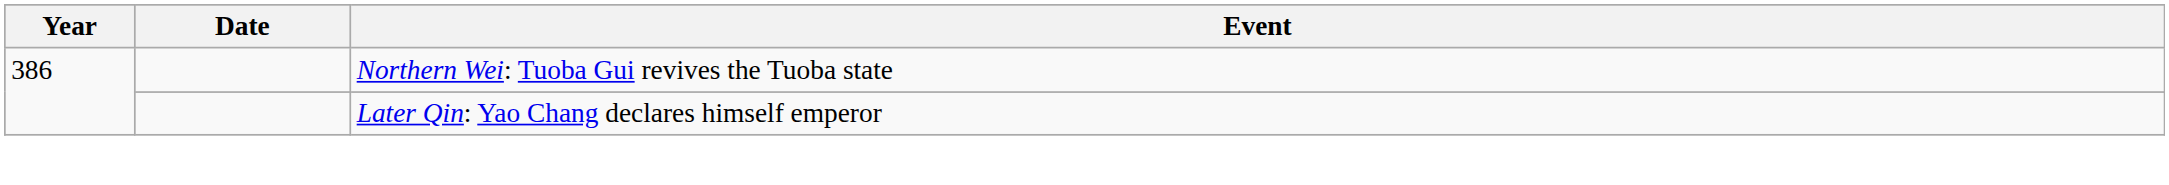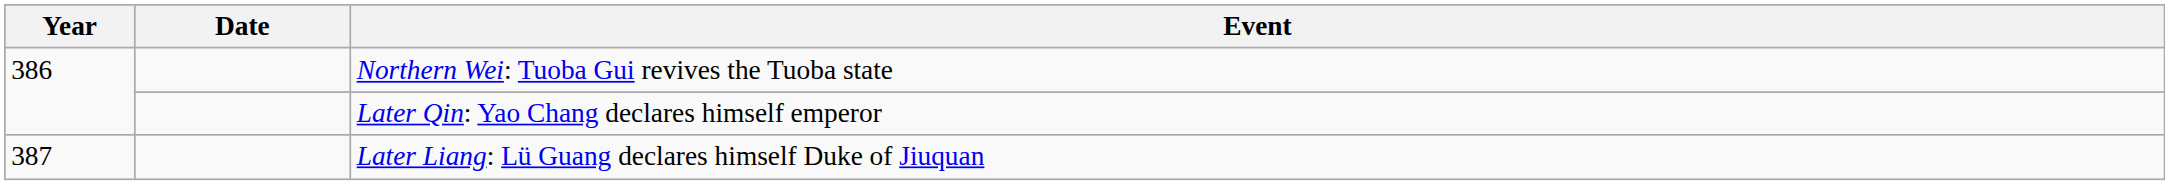+ row: (671, 156)
